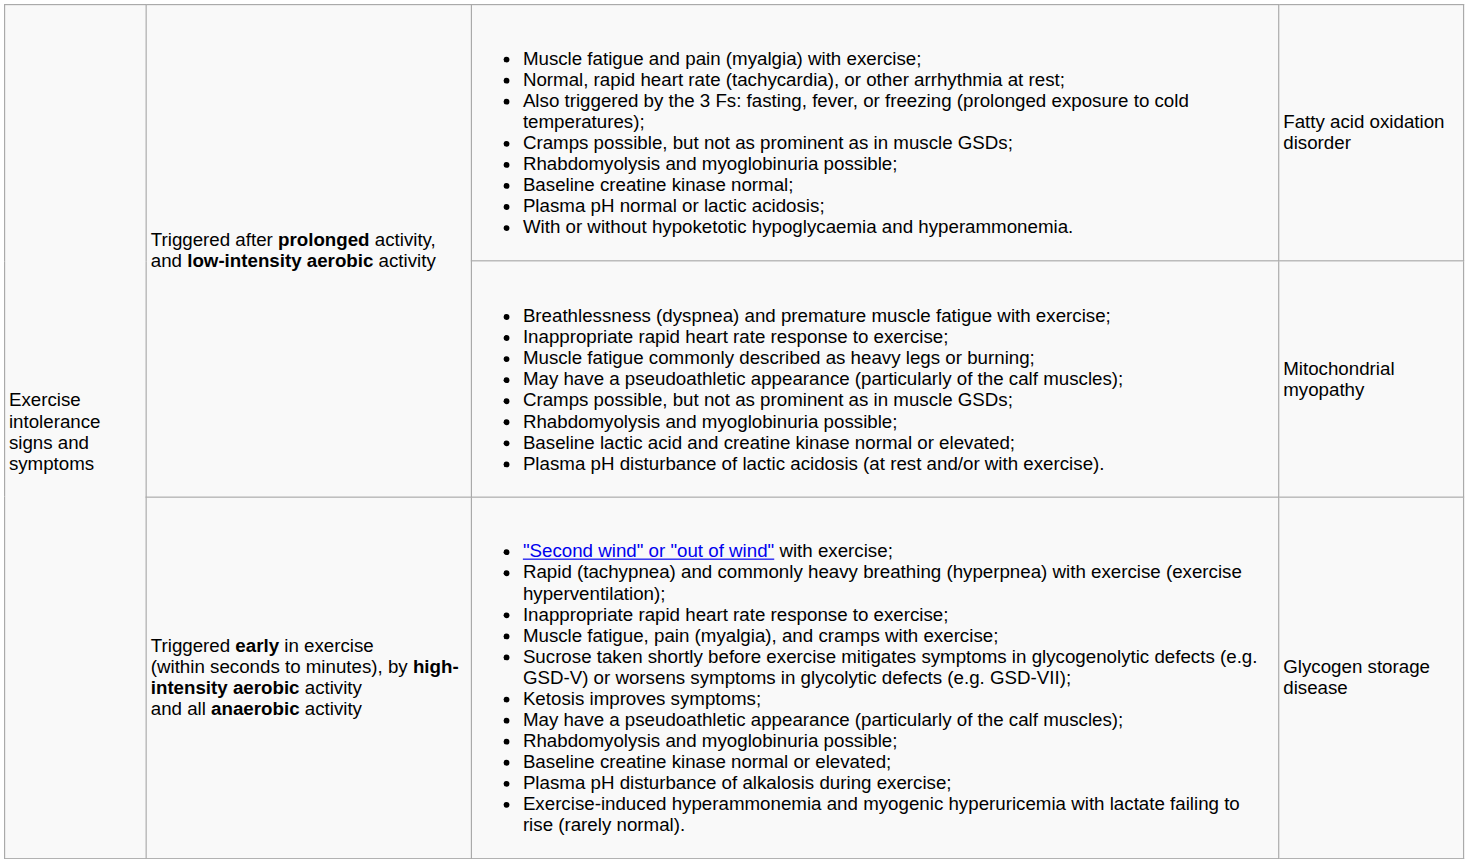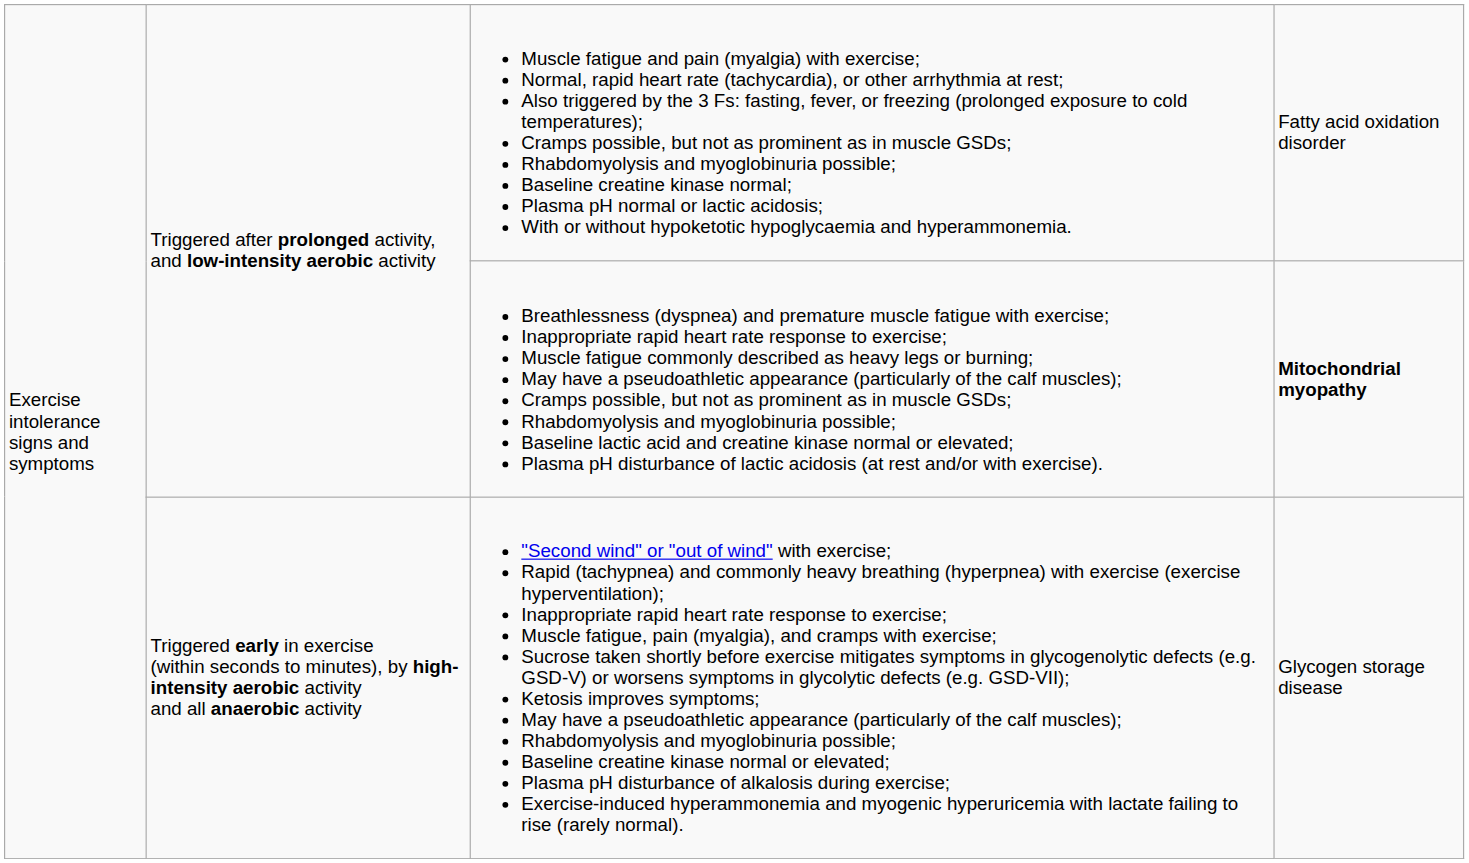(1339, 378) normal -> (1340, 378) bold
